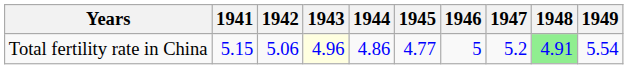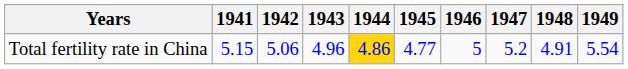(328, 48) lightyellow background -> (328, 48) no background
(374, 48) no background -> (374, 48) gold background
(557, 48) lightgreen background -> (557, 48) no background
